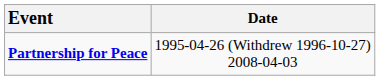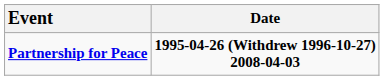(263, 53) normal -> (265, 53) bold
